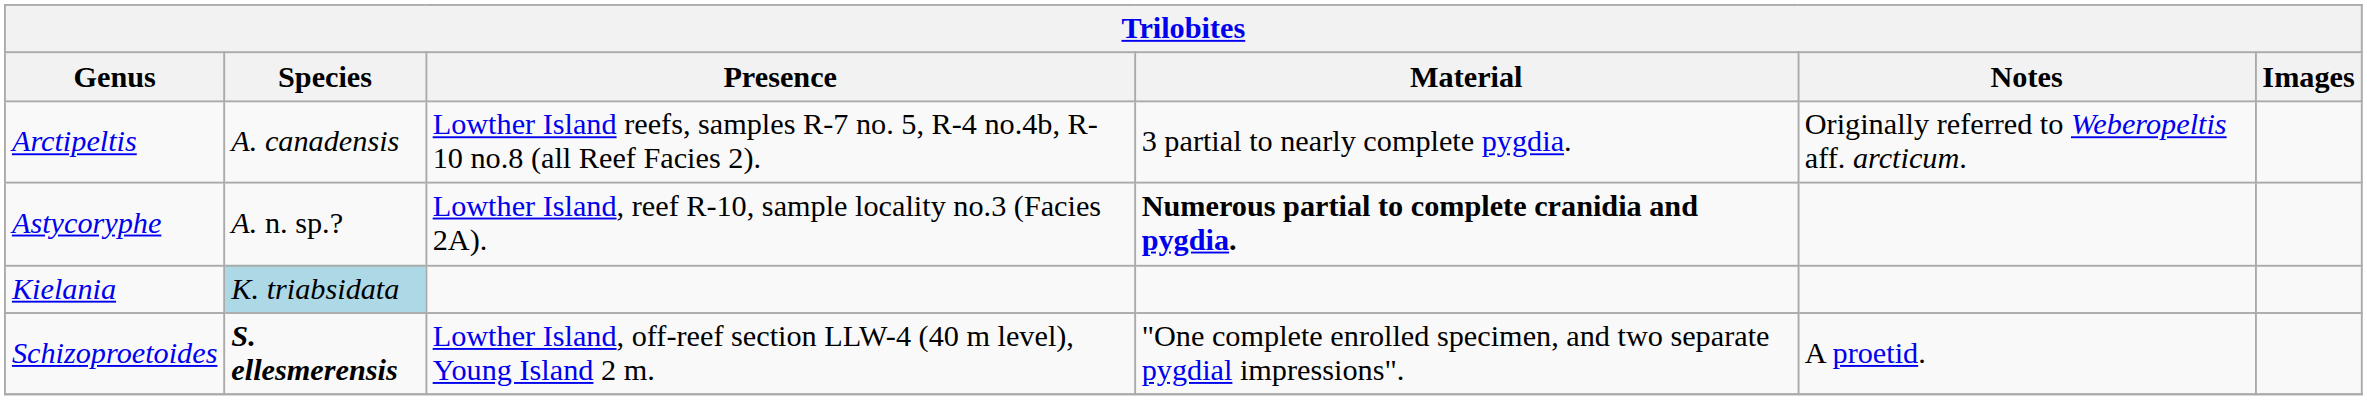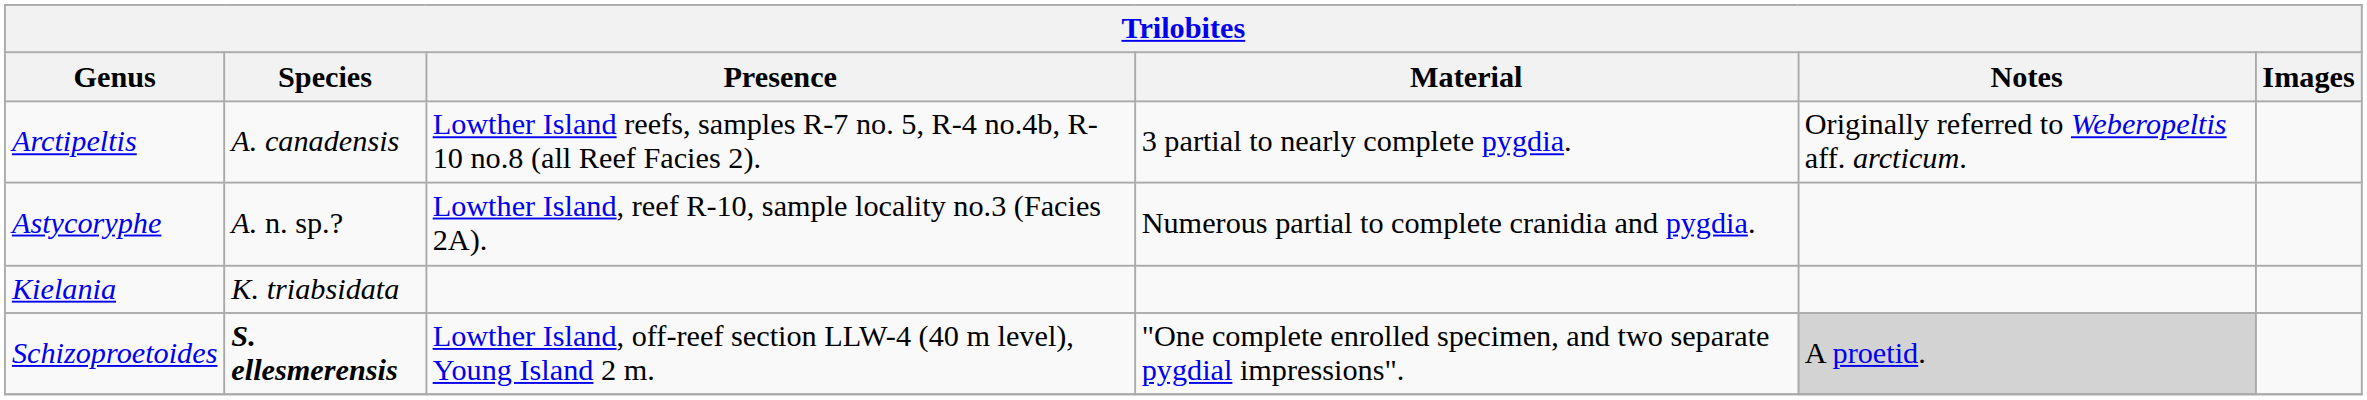(1420, 223) bold -> (1449, 223) normal
(315, 288) lightblue background -> (315, 288) no background
(1865, 353) no background -> (1865, 353) lightgrey background
